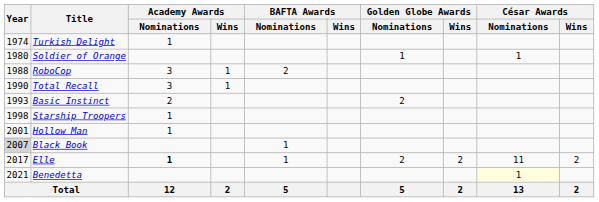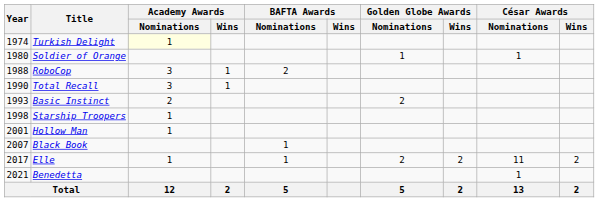(169, 41) no background -> (169, 41) lightyellow background
(17, 145) lightgrey background -> (17, 145) no background
(169, 160) bold -> (169, 160) normal
(518, 175) lightyellow background -> (518, 175) no background
